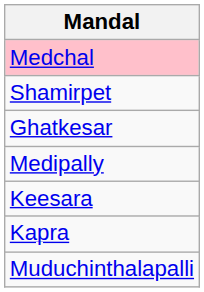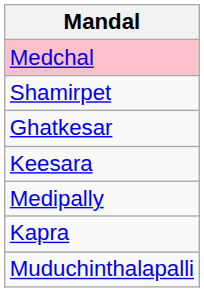(57, 163) Medipally -> (51, 163) Keesara
(51, 198) Keesara -> (57, 198) Medipally
